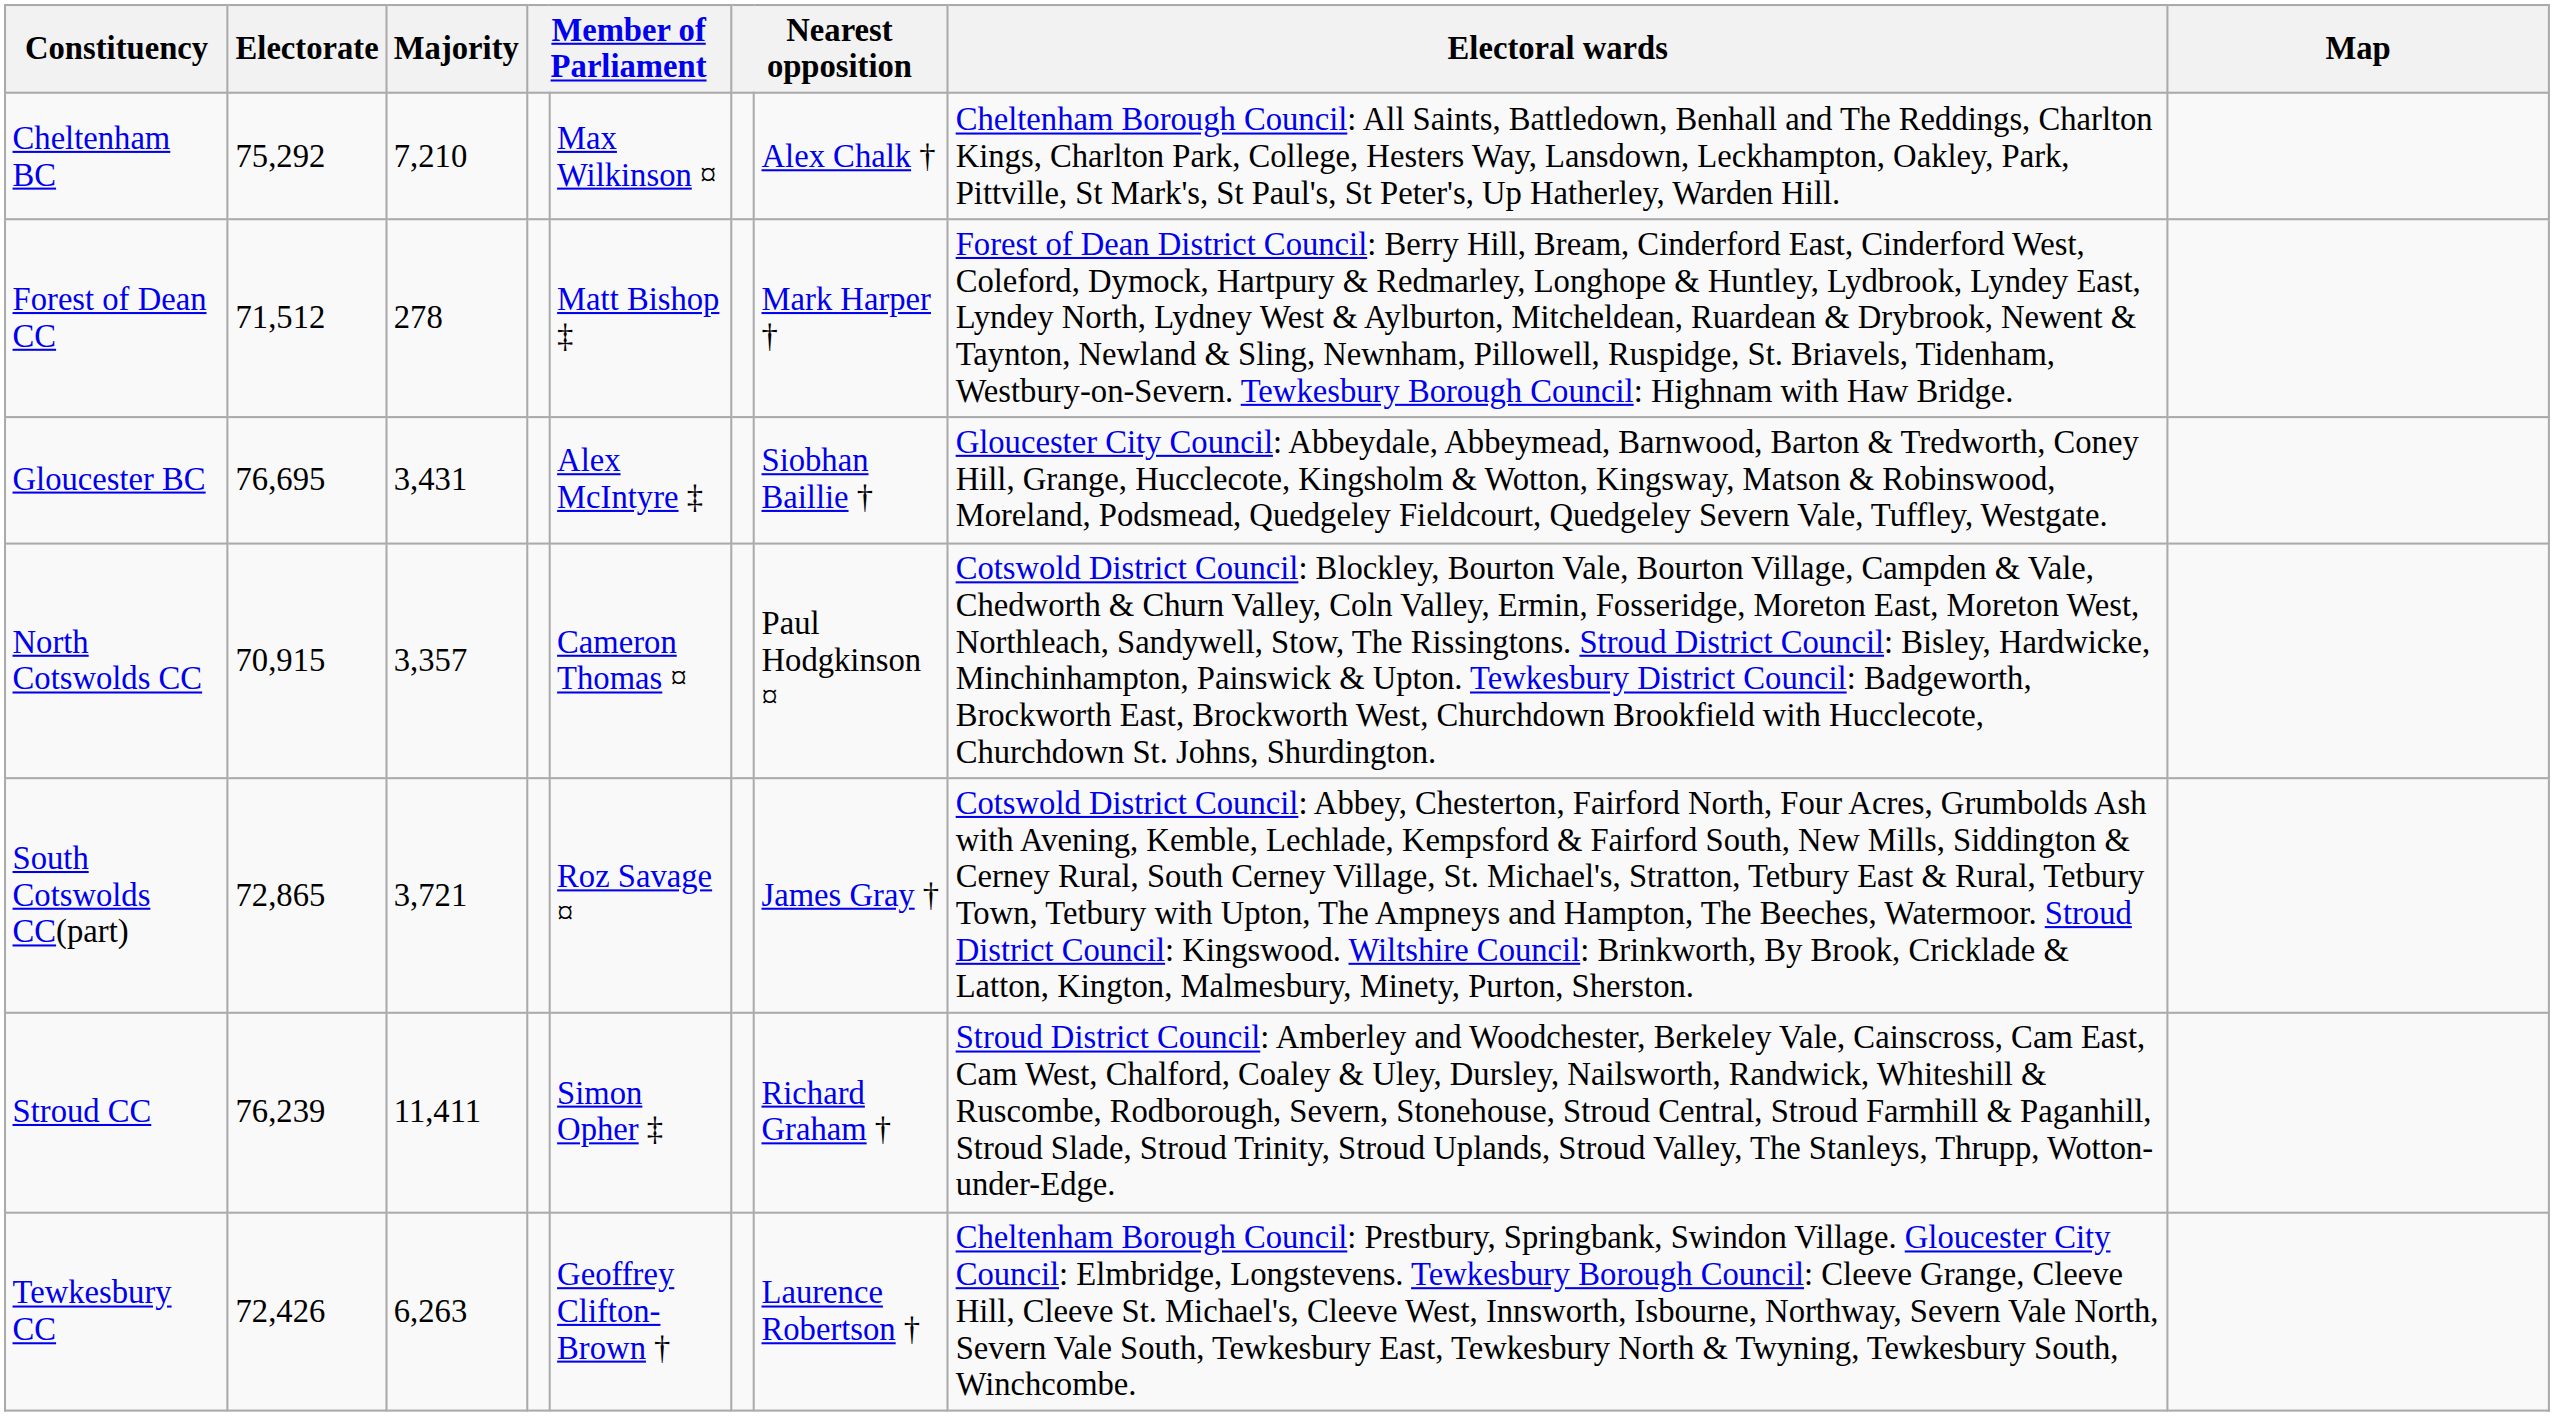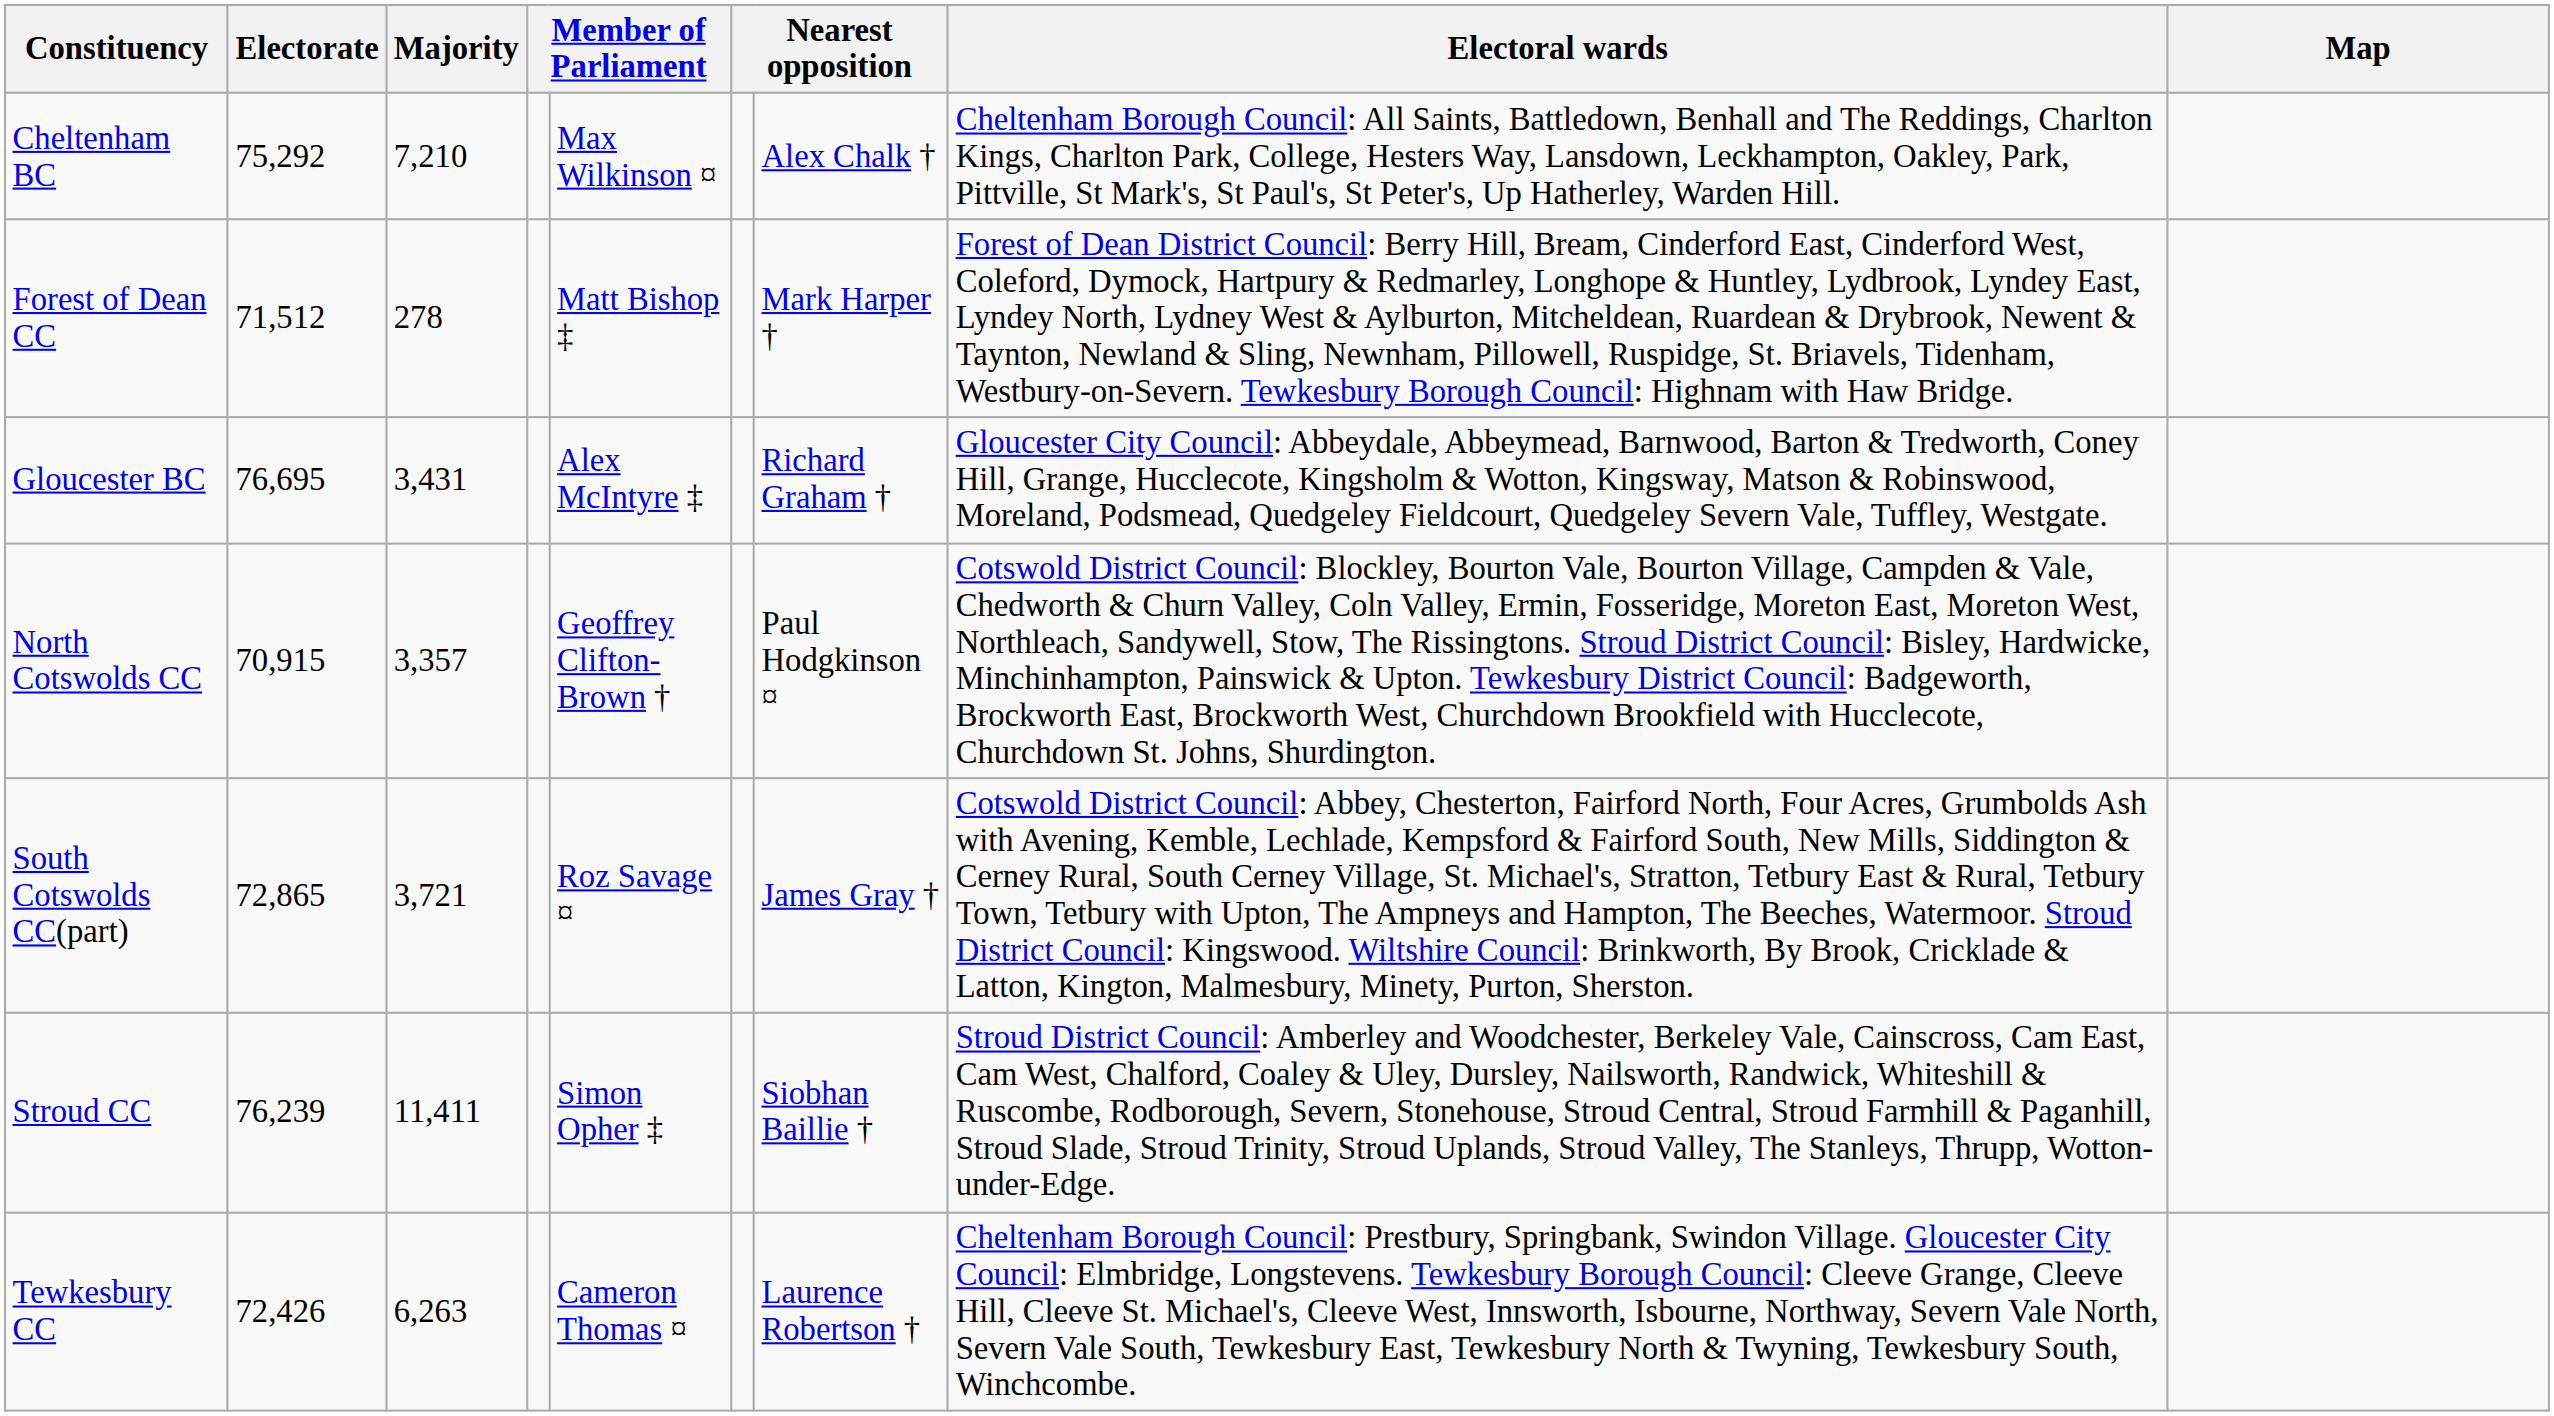(817, 479) Siobhan Baillie † -> (826, 479) Richard Graham †
(622, 659) Cameron Thomas ¤ -> (616, 659) Geoffrey Clifton-Brown †
(826, 1112) Richard Graham † -> (817, 1112) Siobhan Baillie †
(616, 1310) Geoffrey Clifton-Brown † -> (622, 1310) Cameron Thomas ¤
